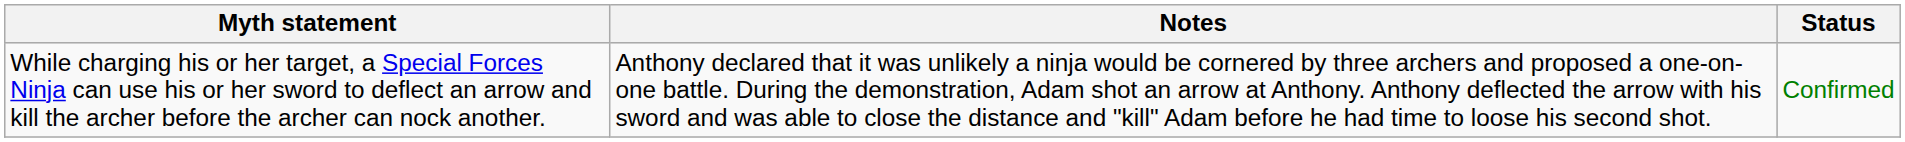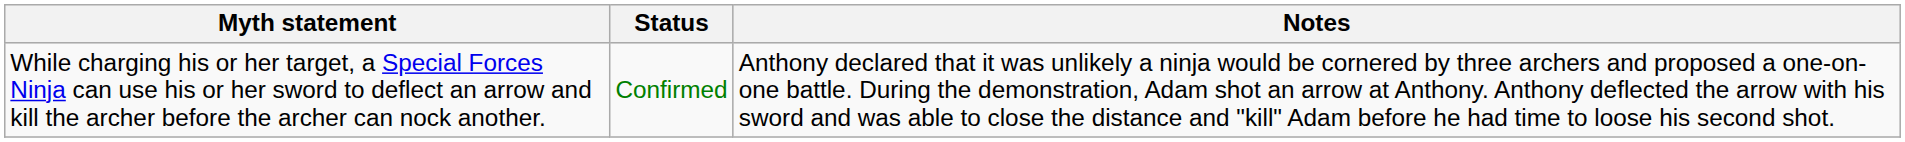columns swapped: (1838, 23) <-> (1193, 23)
